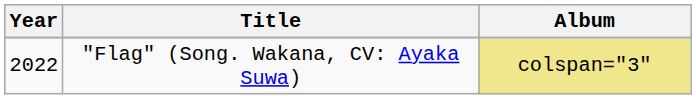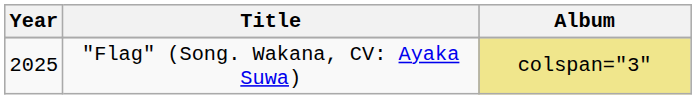(34, 66) 2022 -> (34, 66) 2025
